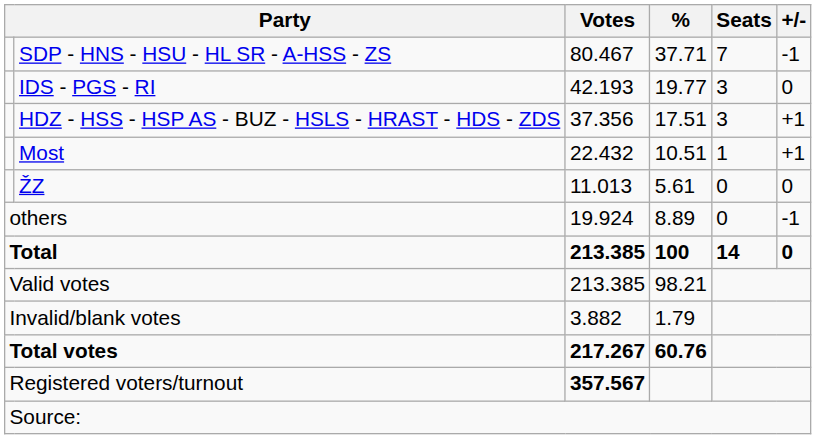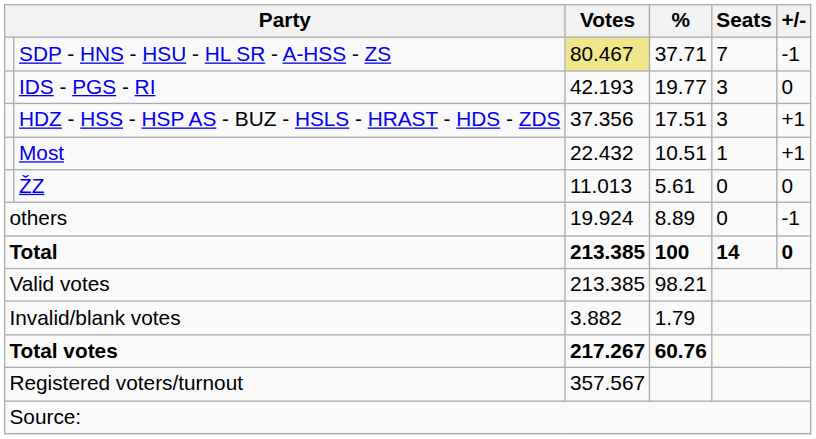(602, 53) no background -> (602, 53) khaki background
(607, 383) bold -> (607, 383) normal
